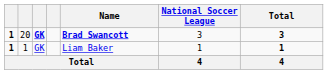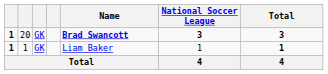(39, 35) bold -> (39, 35) normal
(200, 35) normal -> (200, 35) bold
